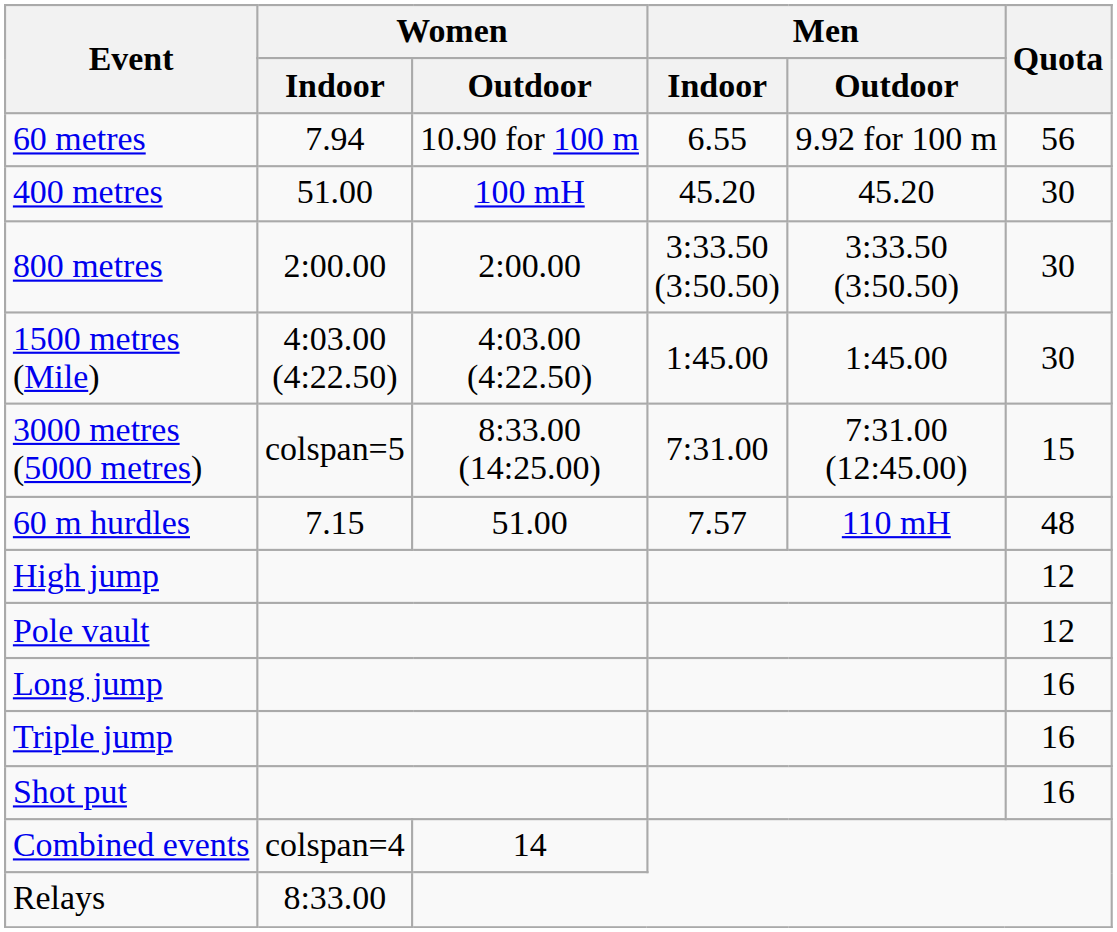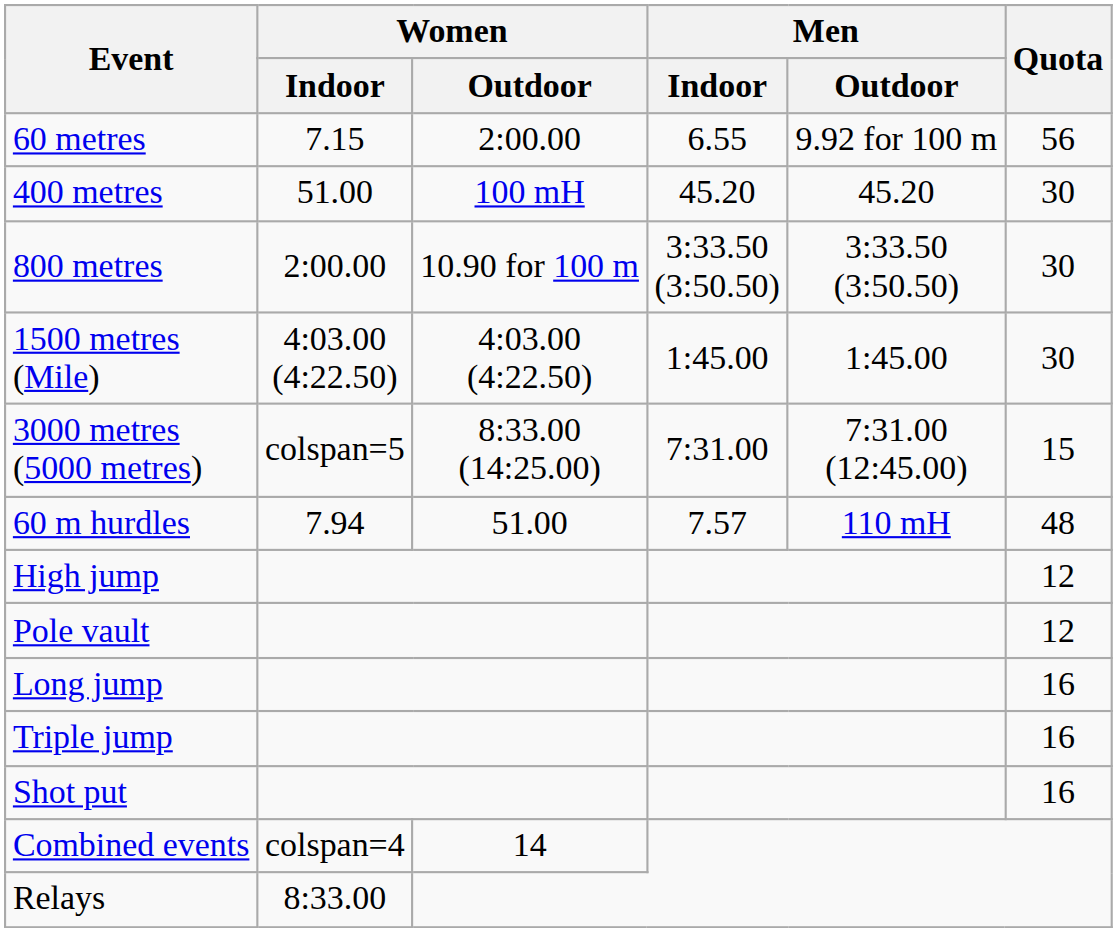(335, 138) 7.94 -> (335, 138) 7.15
(530, 138) 10.90 for 100 m -> (530, 138) 2:00.00
(530, 265) 2:00.00 -> (530, 265) 10.90 for 100 m
(335, 522) 7.15 -> (335, 522) 7.94
